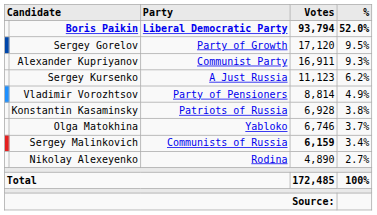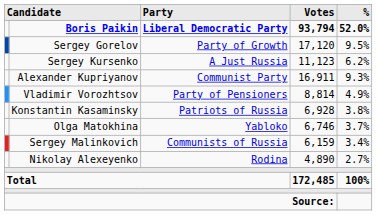rows swapped: (78, 61) <-> (93, 78)
(319, 143) bold -> (319, 143) normal
